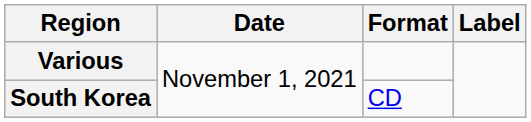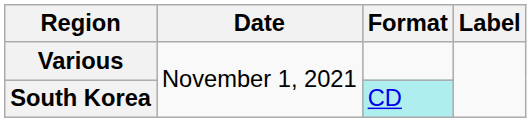(385, 98) no background -> (385, 98) paleturquoise background
